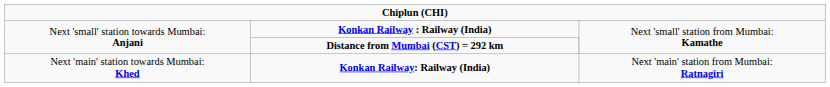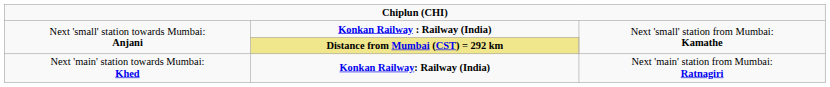(415, 45) no background -> (415, 45) khaki background
